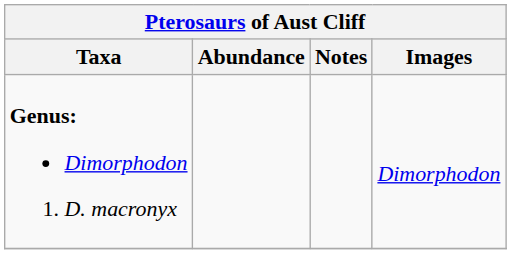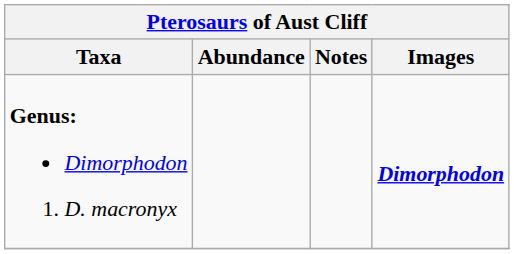(439, 173) normal -> (441, 173) bold
